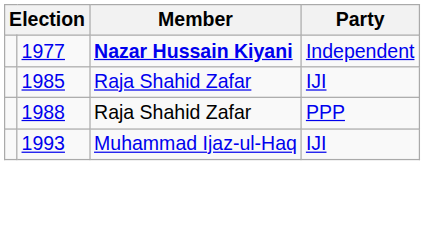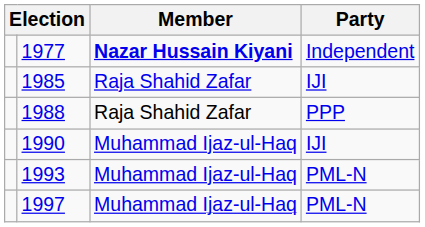+ row: (43, 143)
(316, 143) IJI -> (336, 174) PML-N
+ row: (43, 205)
